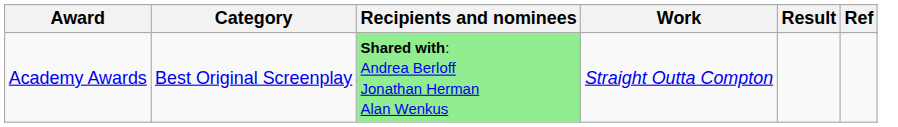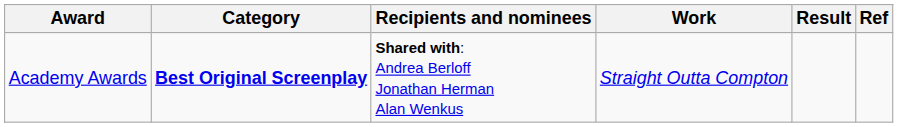(254, 77) normal -> (261, 77) bold
(420, 78) lightgreen background -> (435, 78) no background
